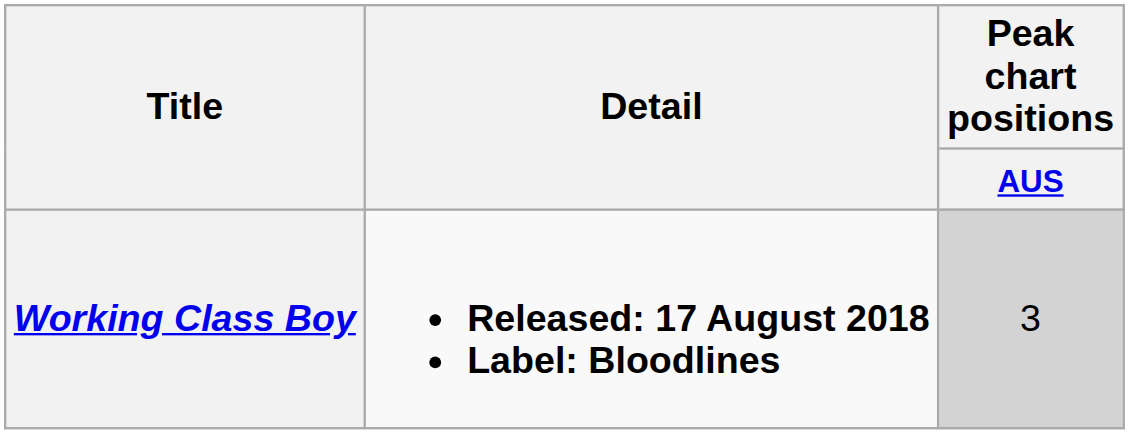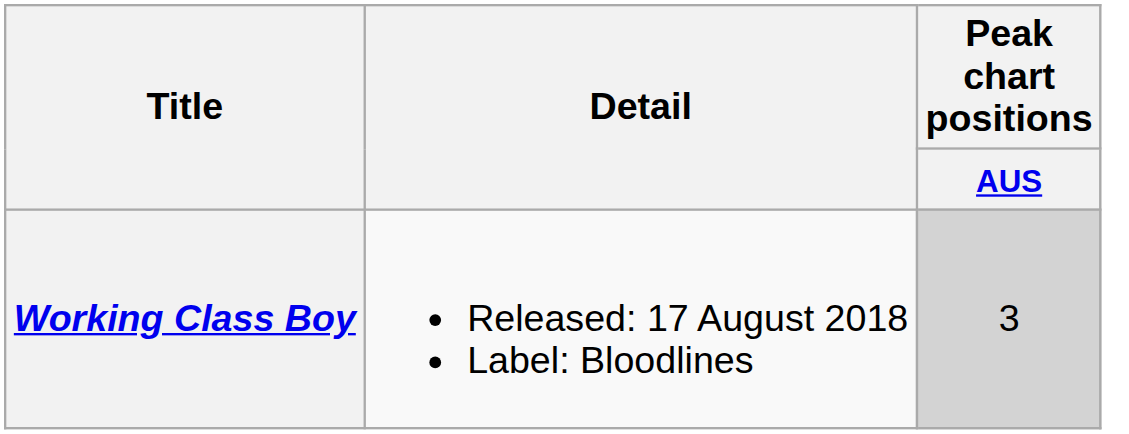(651, 340) bold -> (641, 340) normal
